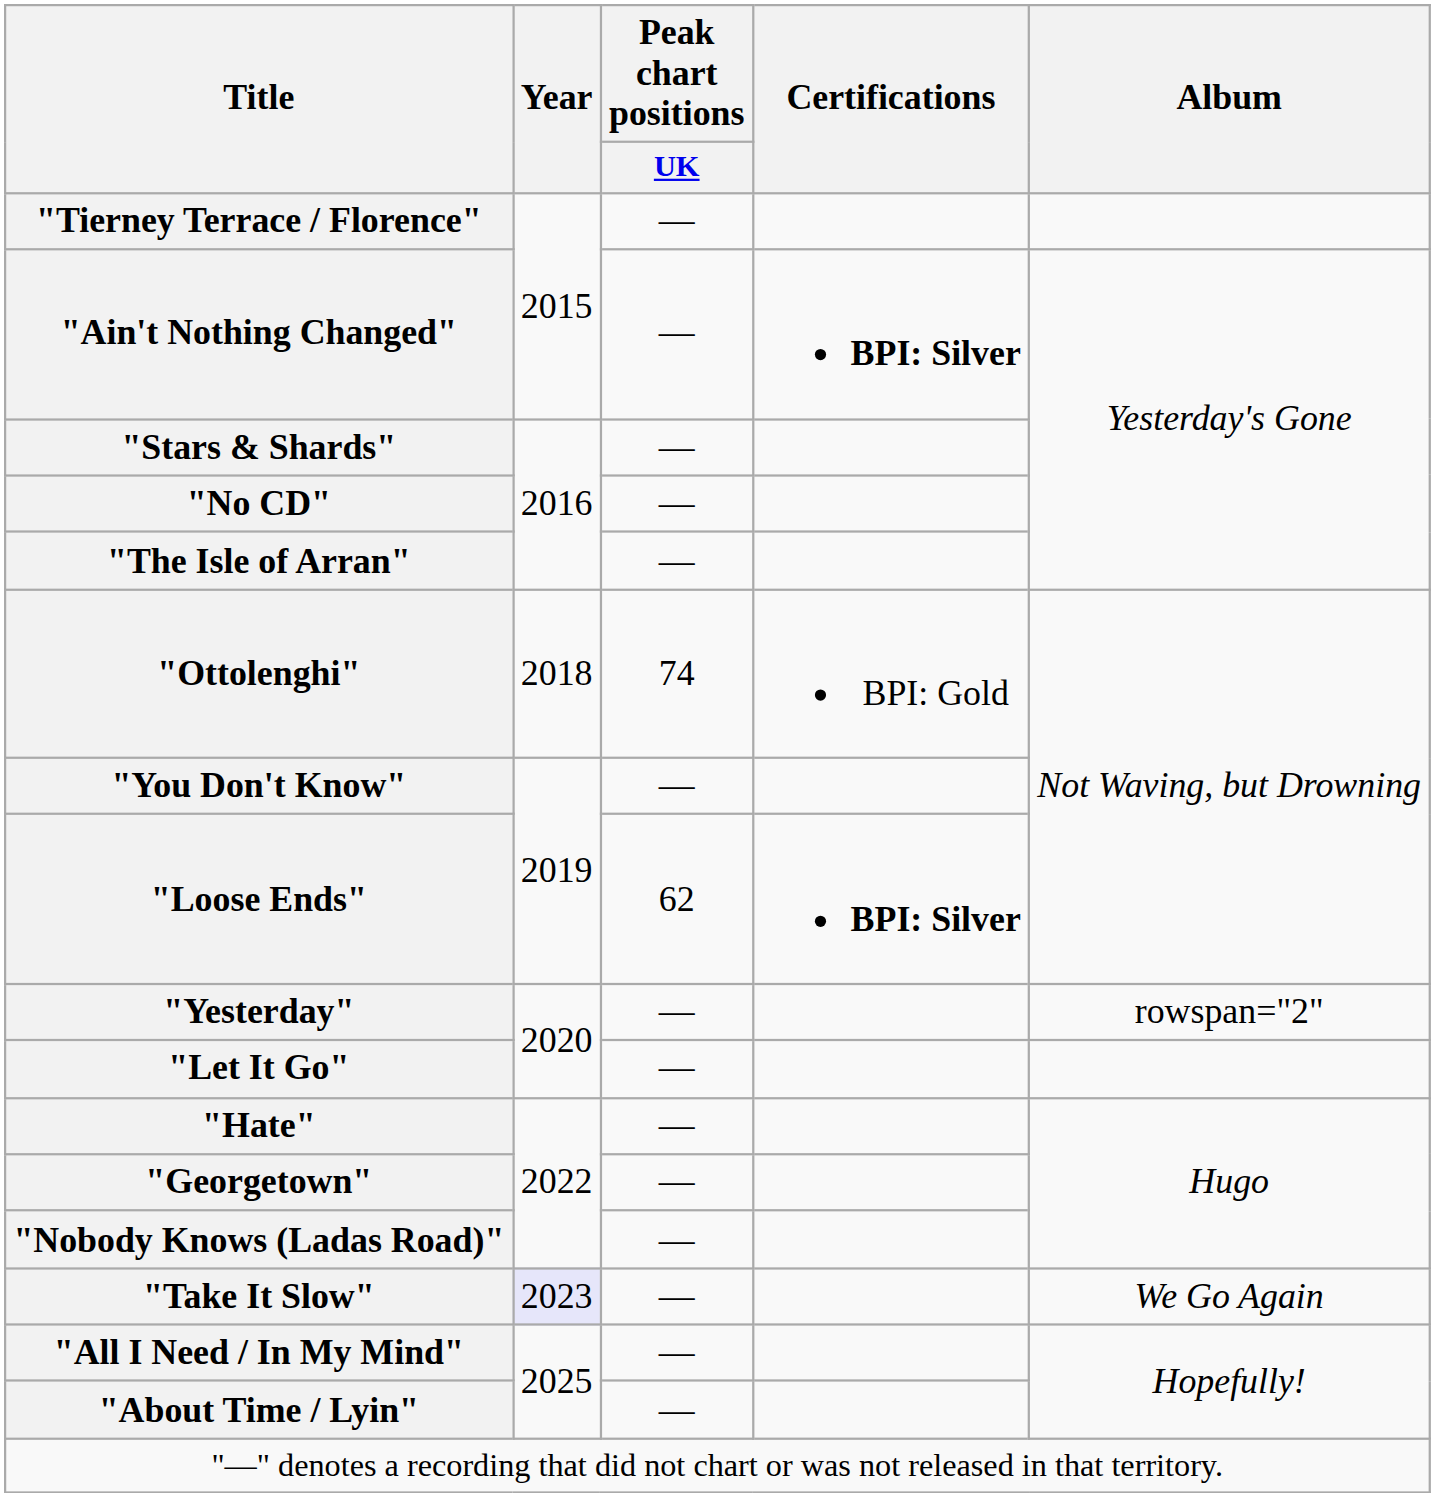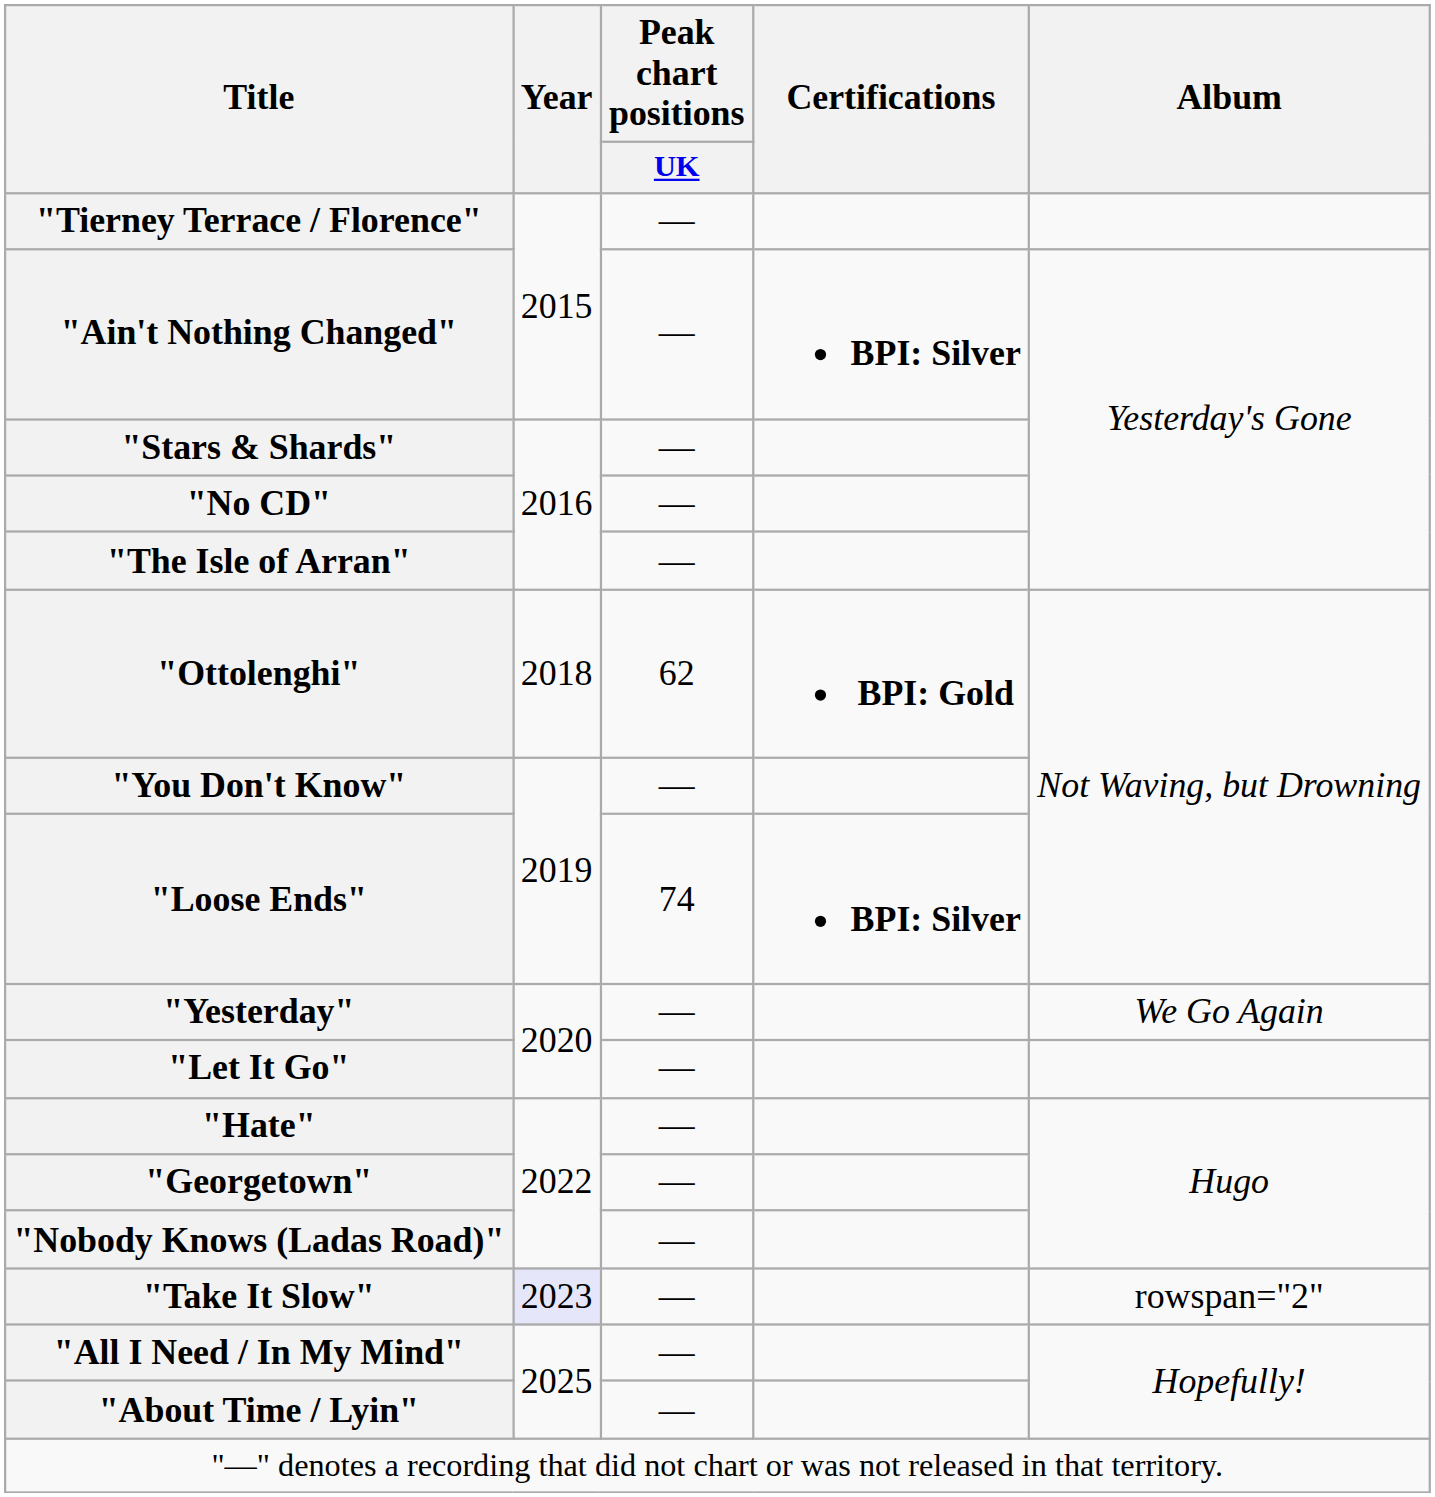(677, 672) 74 -> (677, 672) 62
(891, 694) normal -> (891, 694) bold
(677, 898) 62 -> (677, 898) 74
(1229, 1011) rowspan="2" -> (1229, 1011) We Go Again
(1229, 1295) We Go Again -> (1229, 1295) rowspan="2"
